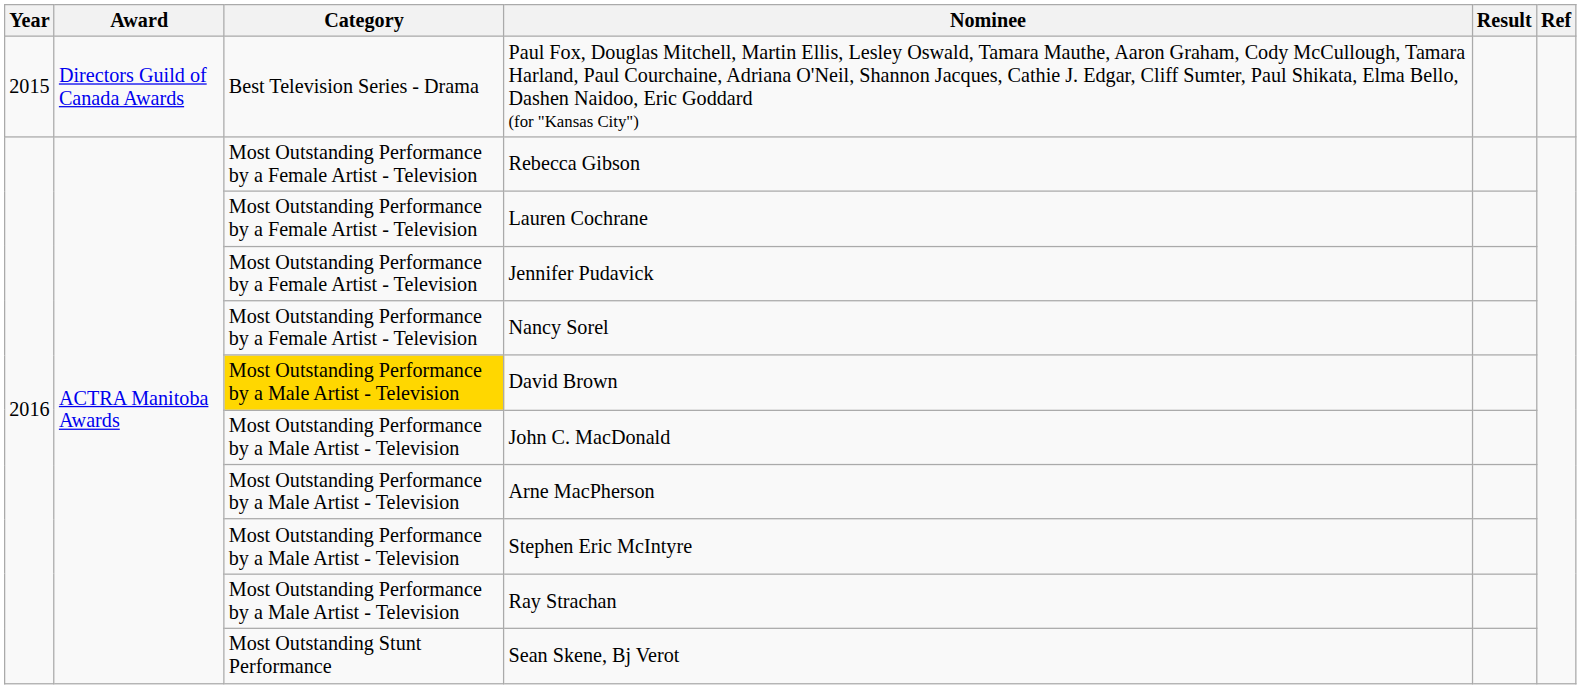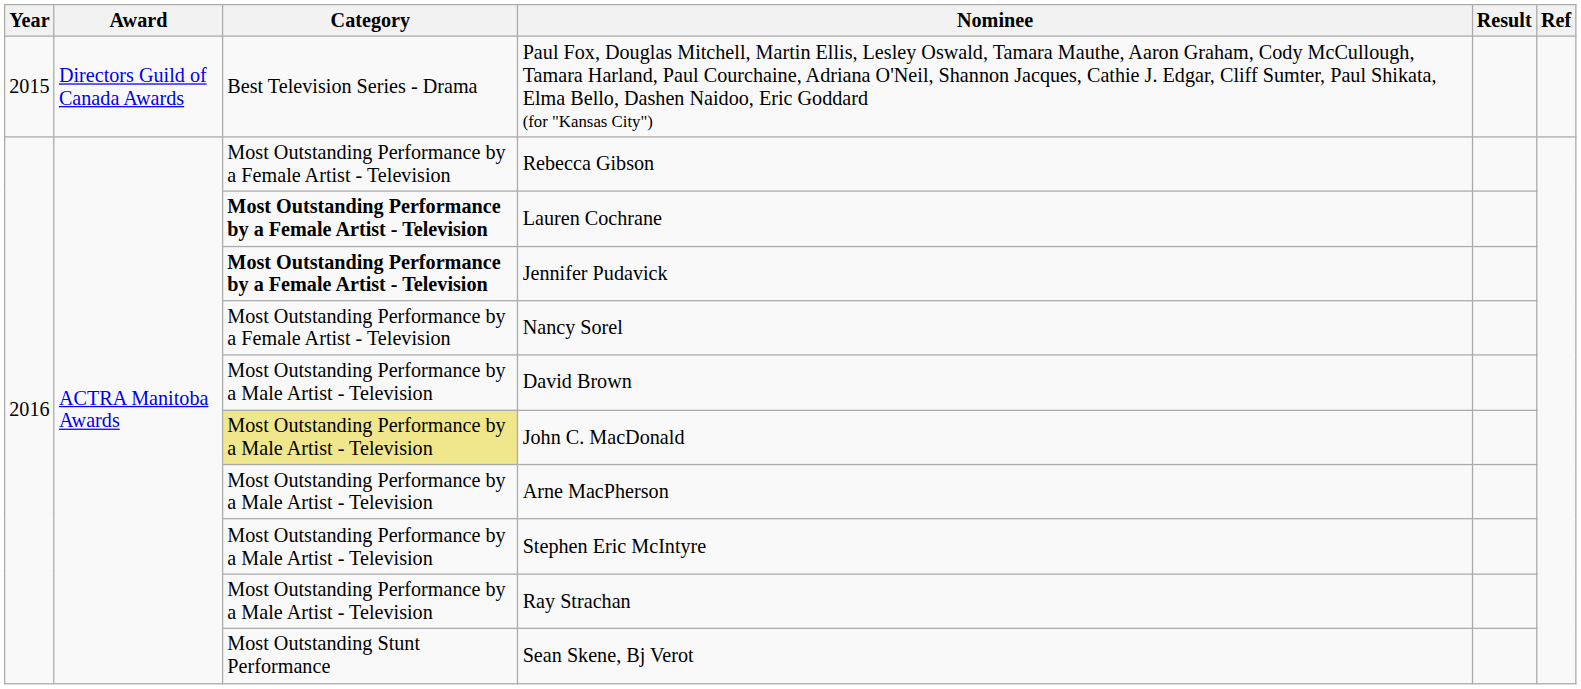(355, 218) normal -> (364, 218) bold
(355, 273) normal -> (364, 273) bold
(355, 382) gold background -> (366, 382) no background
(355, 437) no background -> (366, 437) khaki background
